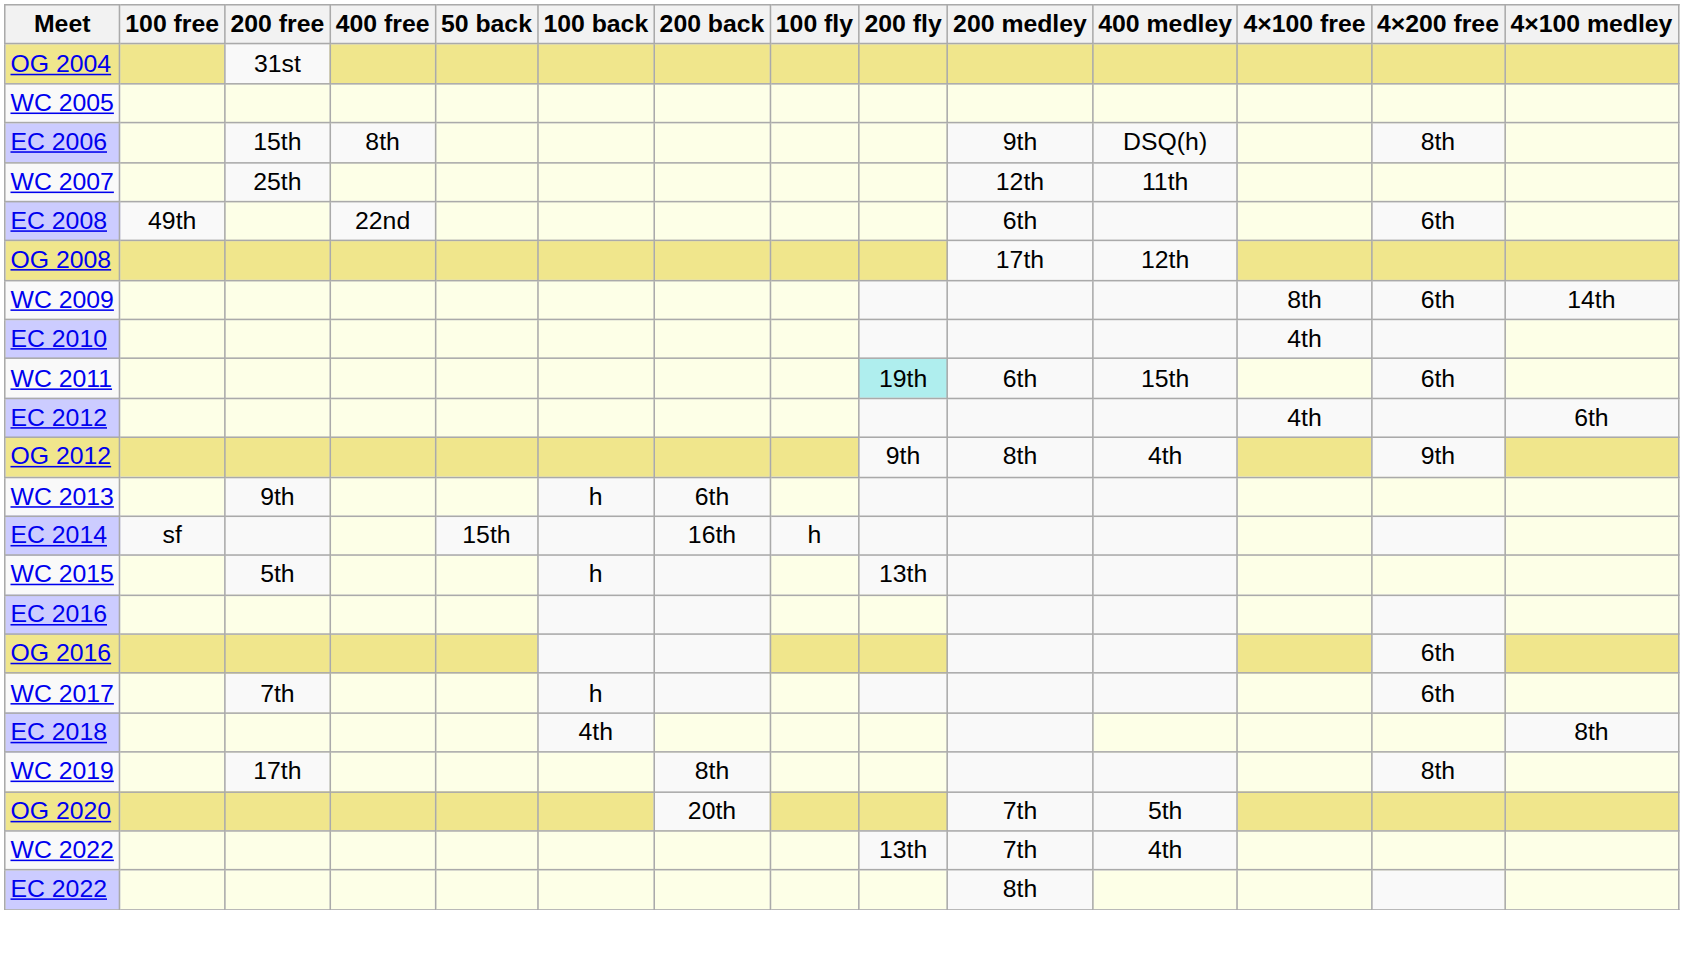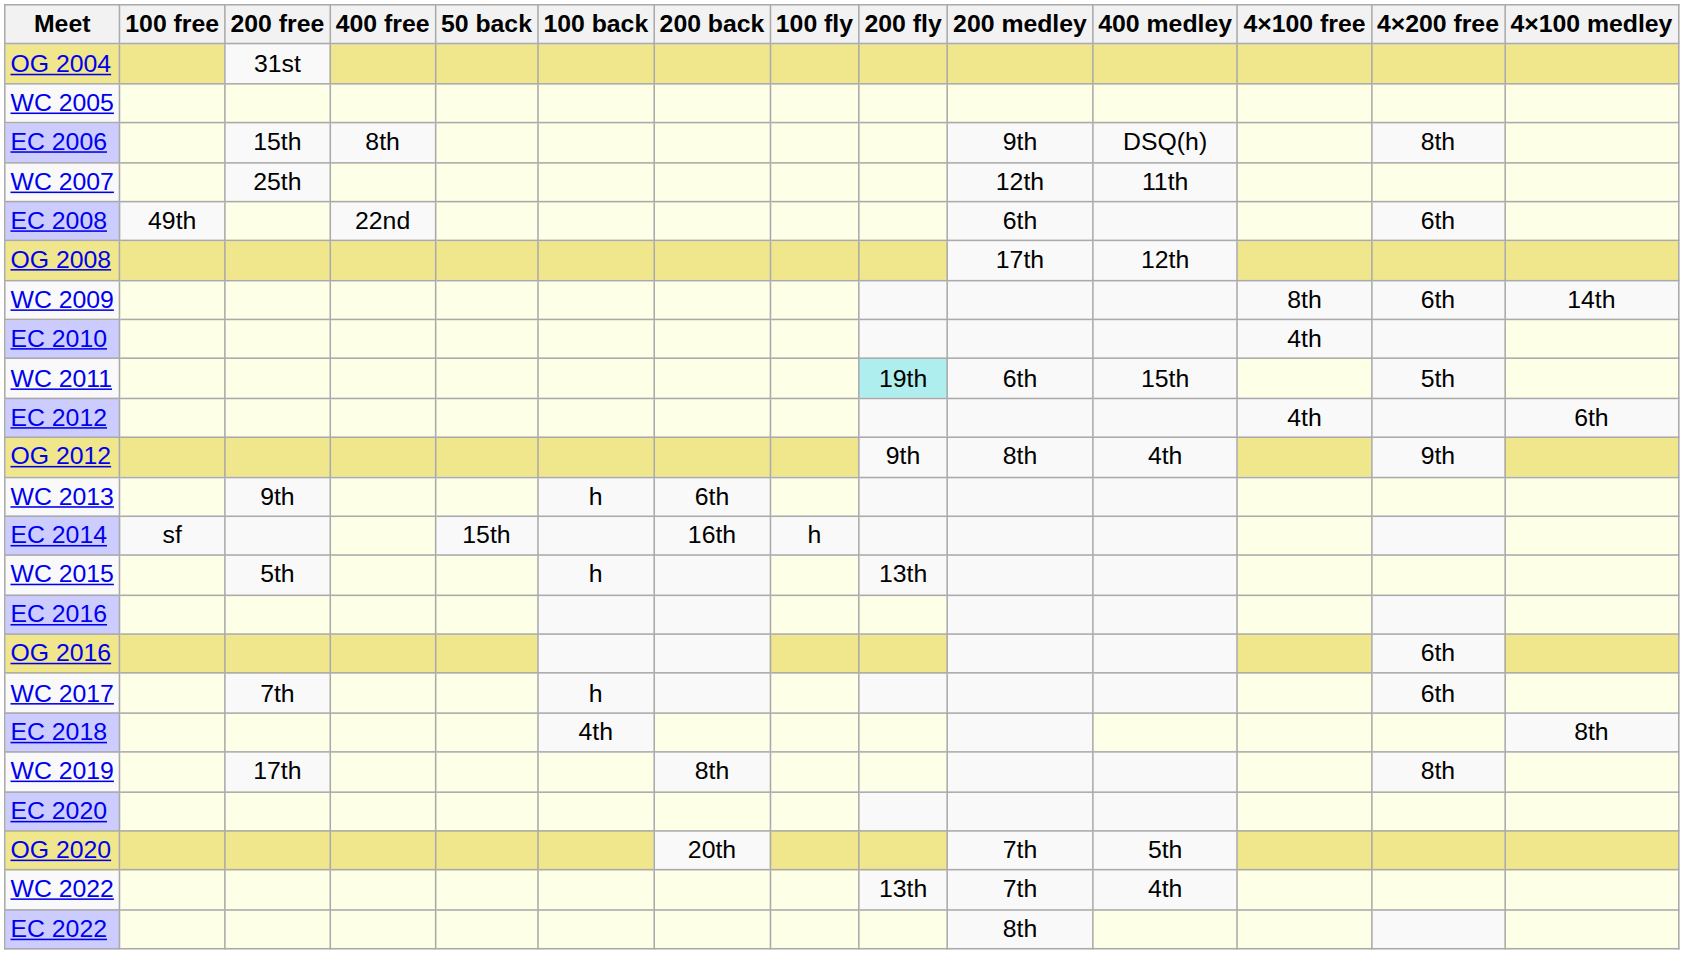(1438, 378) 6th -> (1438, 378) 5th
+ row: (59, 810)
